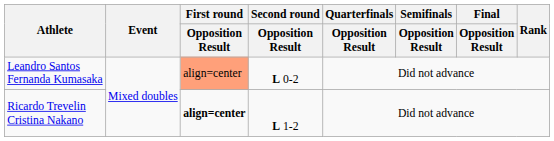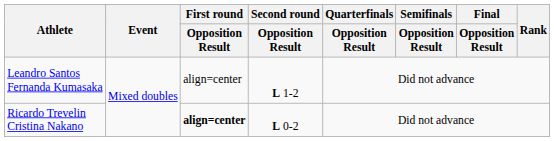(212, 73) lightsalmon background -> (212, 80) no background
(285, 80) L 0-2 -> (285, 94) L 1-2
(285, 127) L 1-2 -> (285, 127) L 0-2
